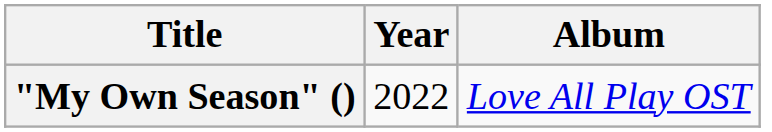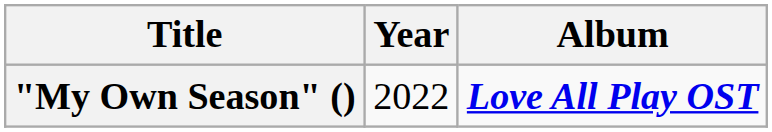(609, 95) normal -> (613, 95) bold
